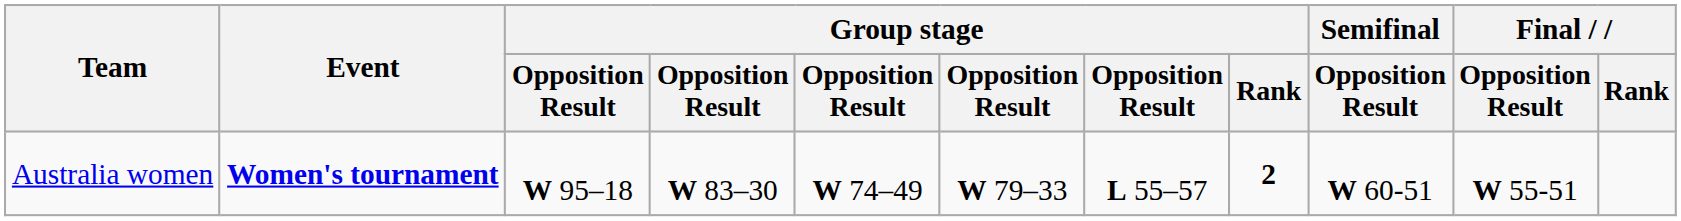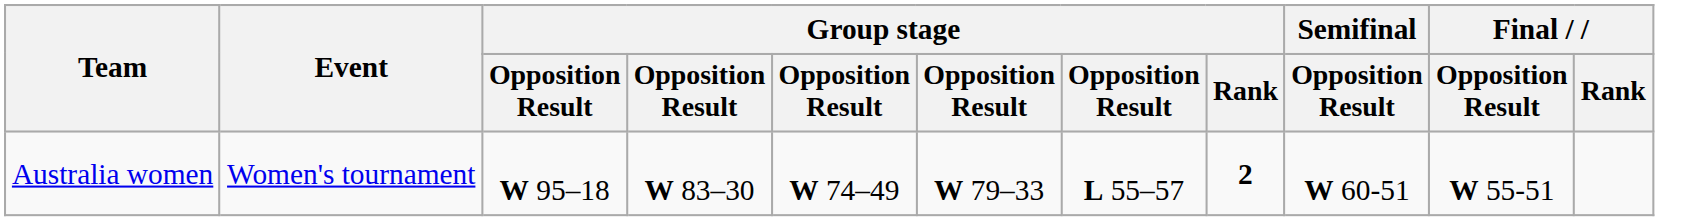(363, 173) bold -> (351, 173) normal
